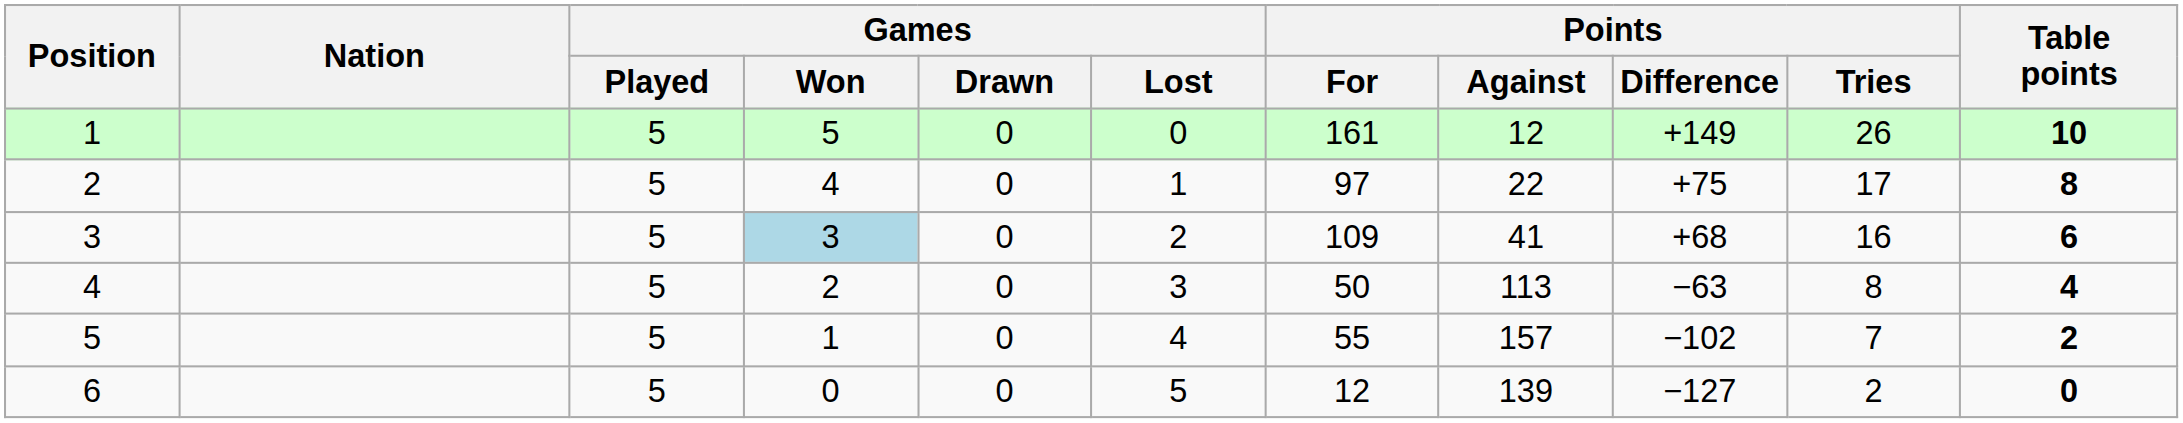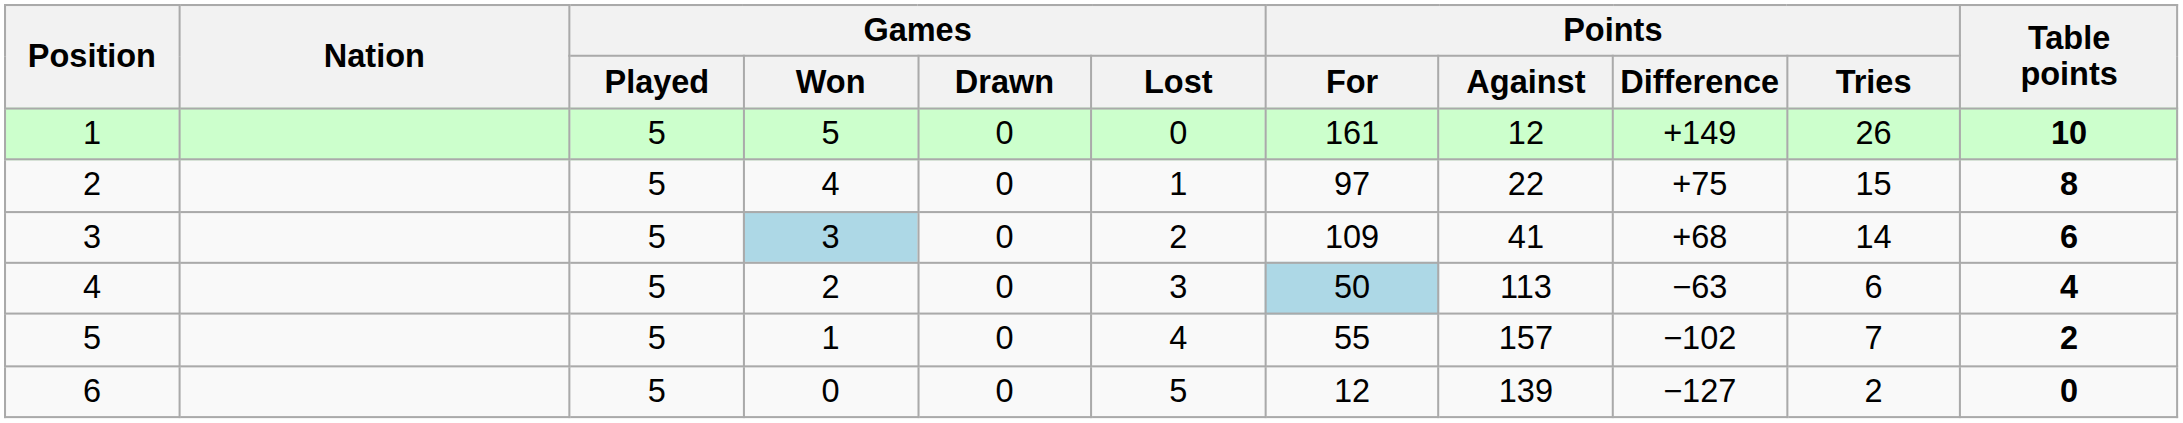(1874, 184) 17 -> (1874, 184) 15
(1874, 236) 16 -> (1874, 236) 14
(1352, 287) no background -> (1352, 287) lightblue background
(1874, 287) 8 -> (1874, 287) 6
